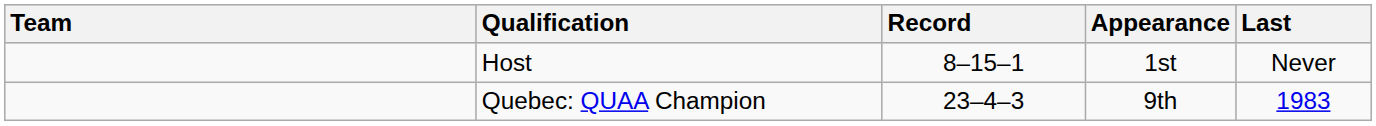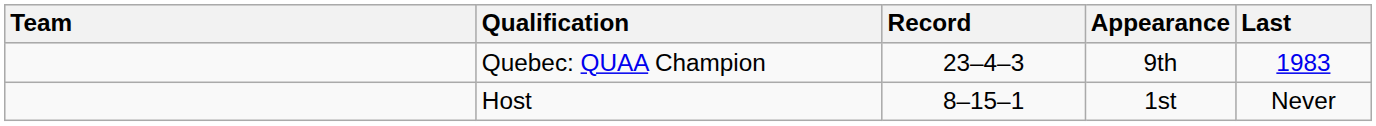rows swapped: (624, 100) <-> (507, 62)
